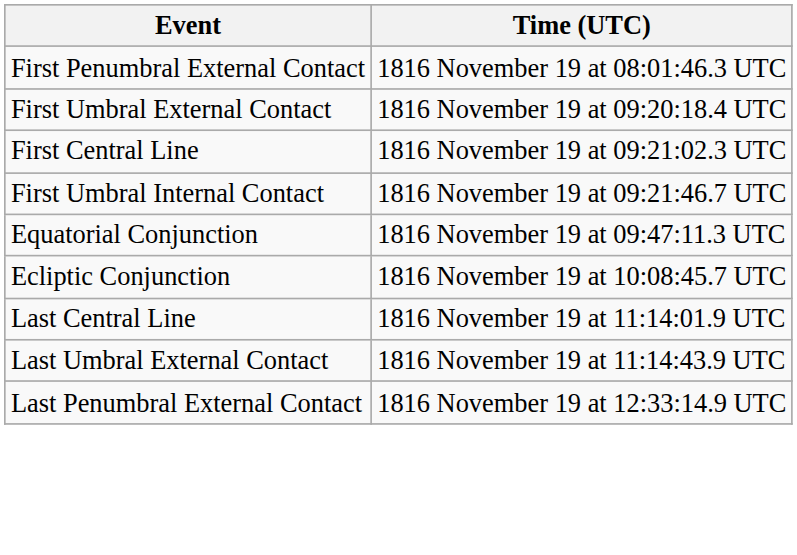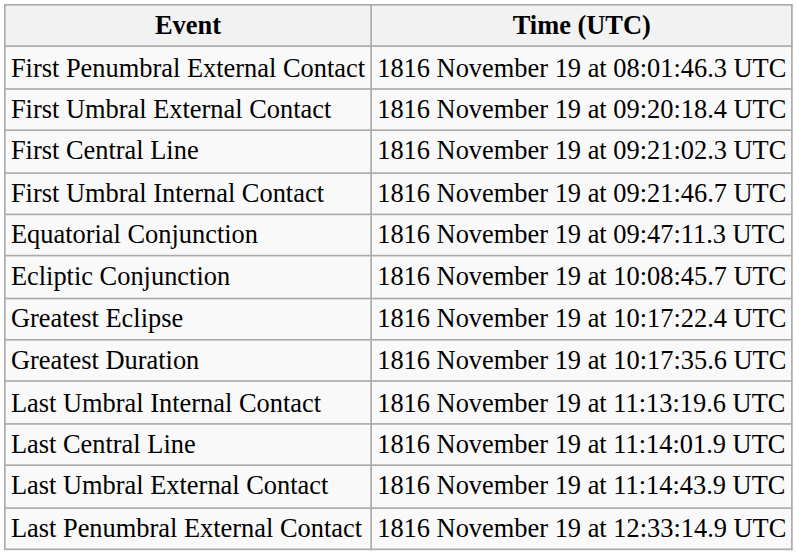+ row: (97, 318)
+ row: (105, 360)
+ row: (166, 402)
